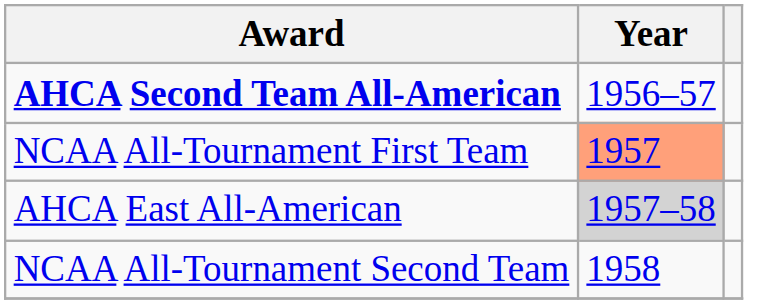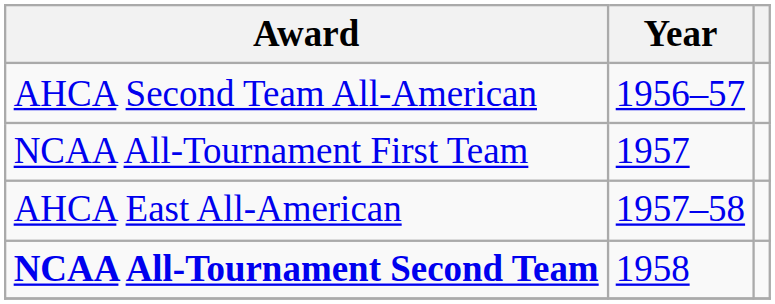(287, 92) bold -> (275, 92) normal
(623, 151) lightsalmon background -> (653, 151) no background
(651, 209) lightgrey background -> (680, 209) no background
(292, 268) normal -> (306, 268) bold
